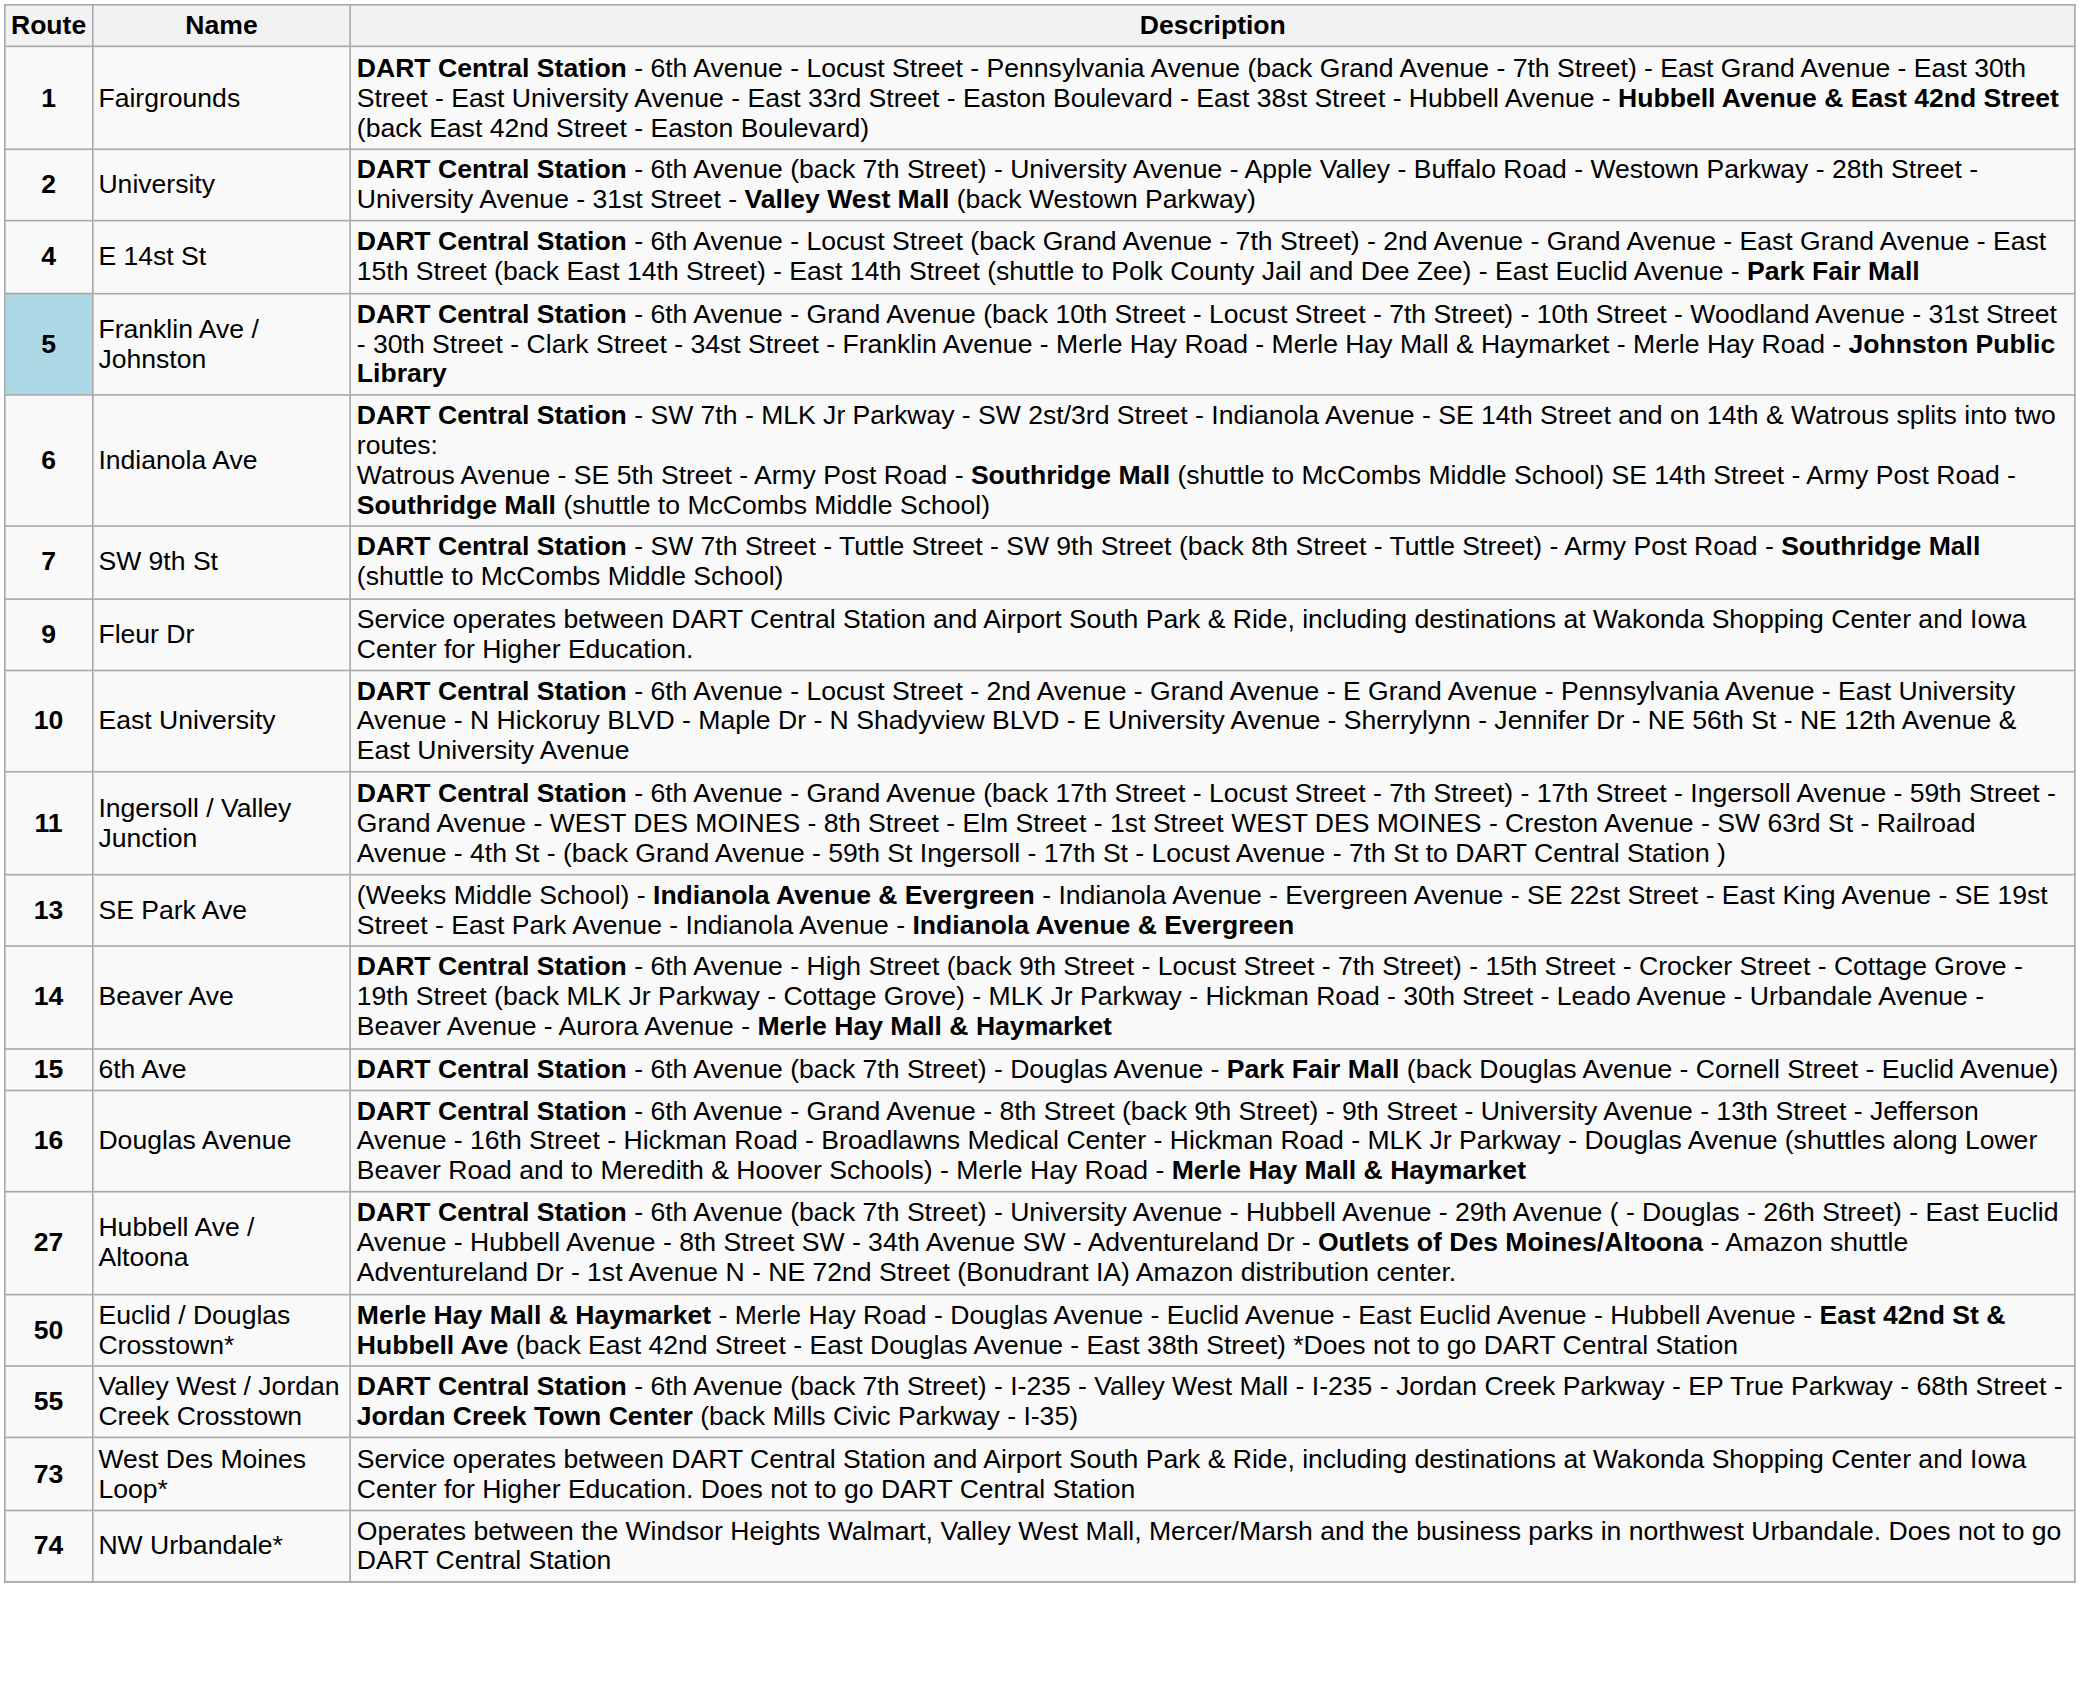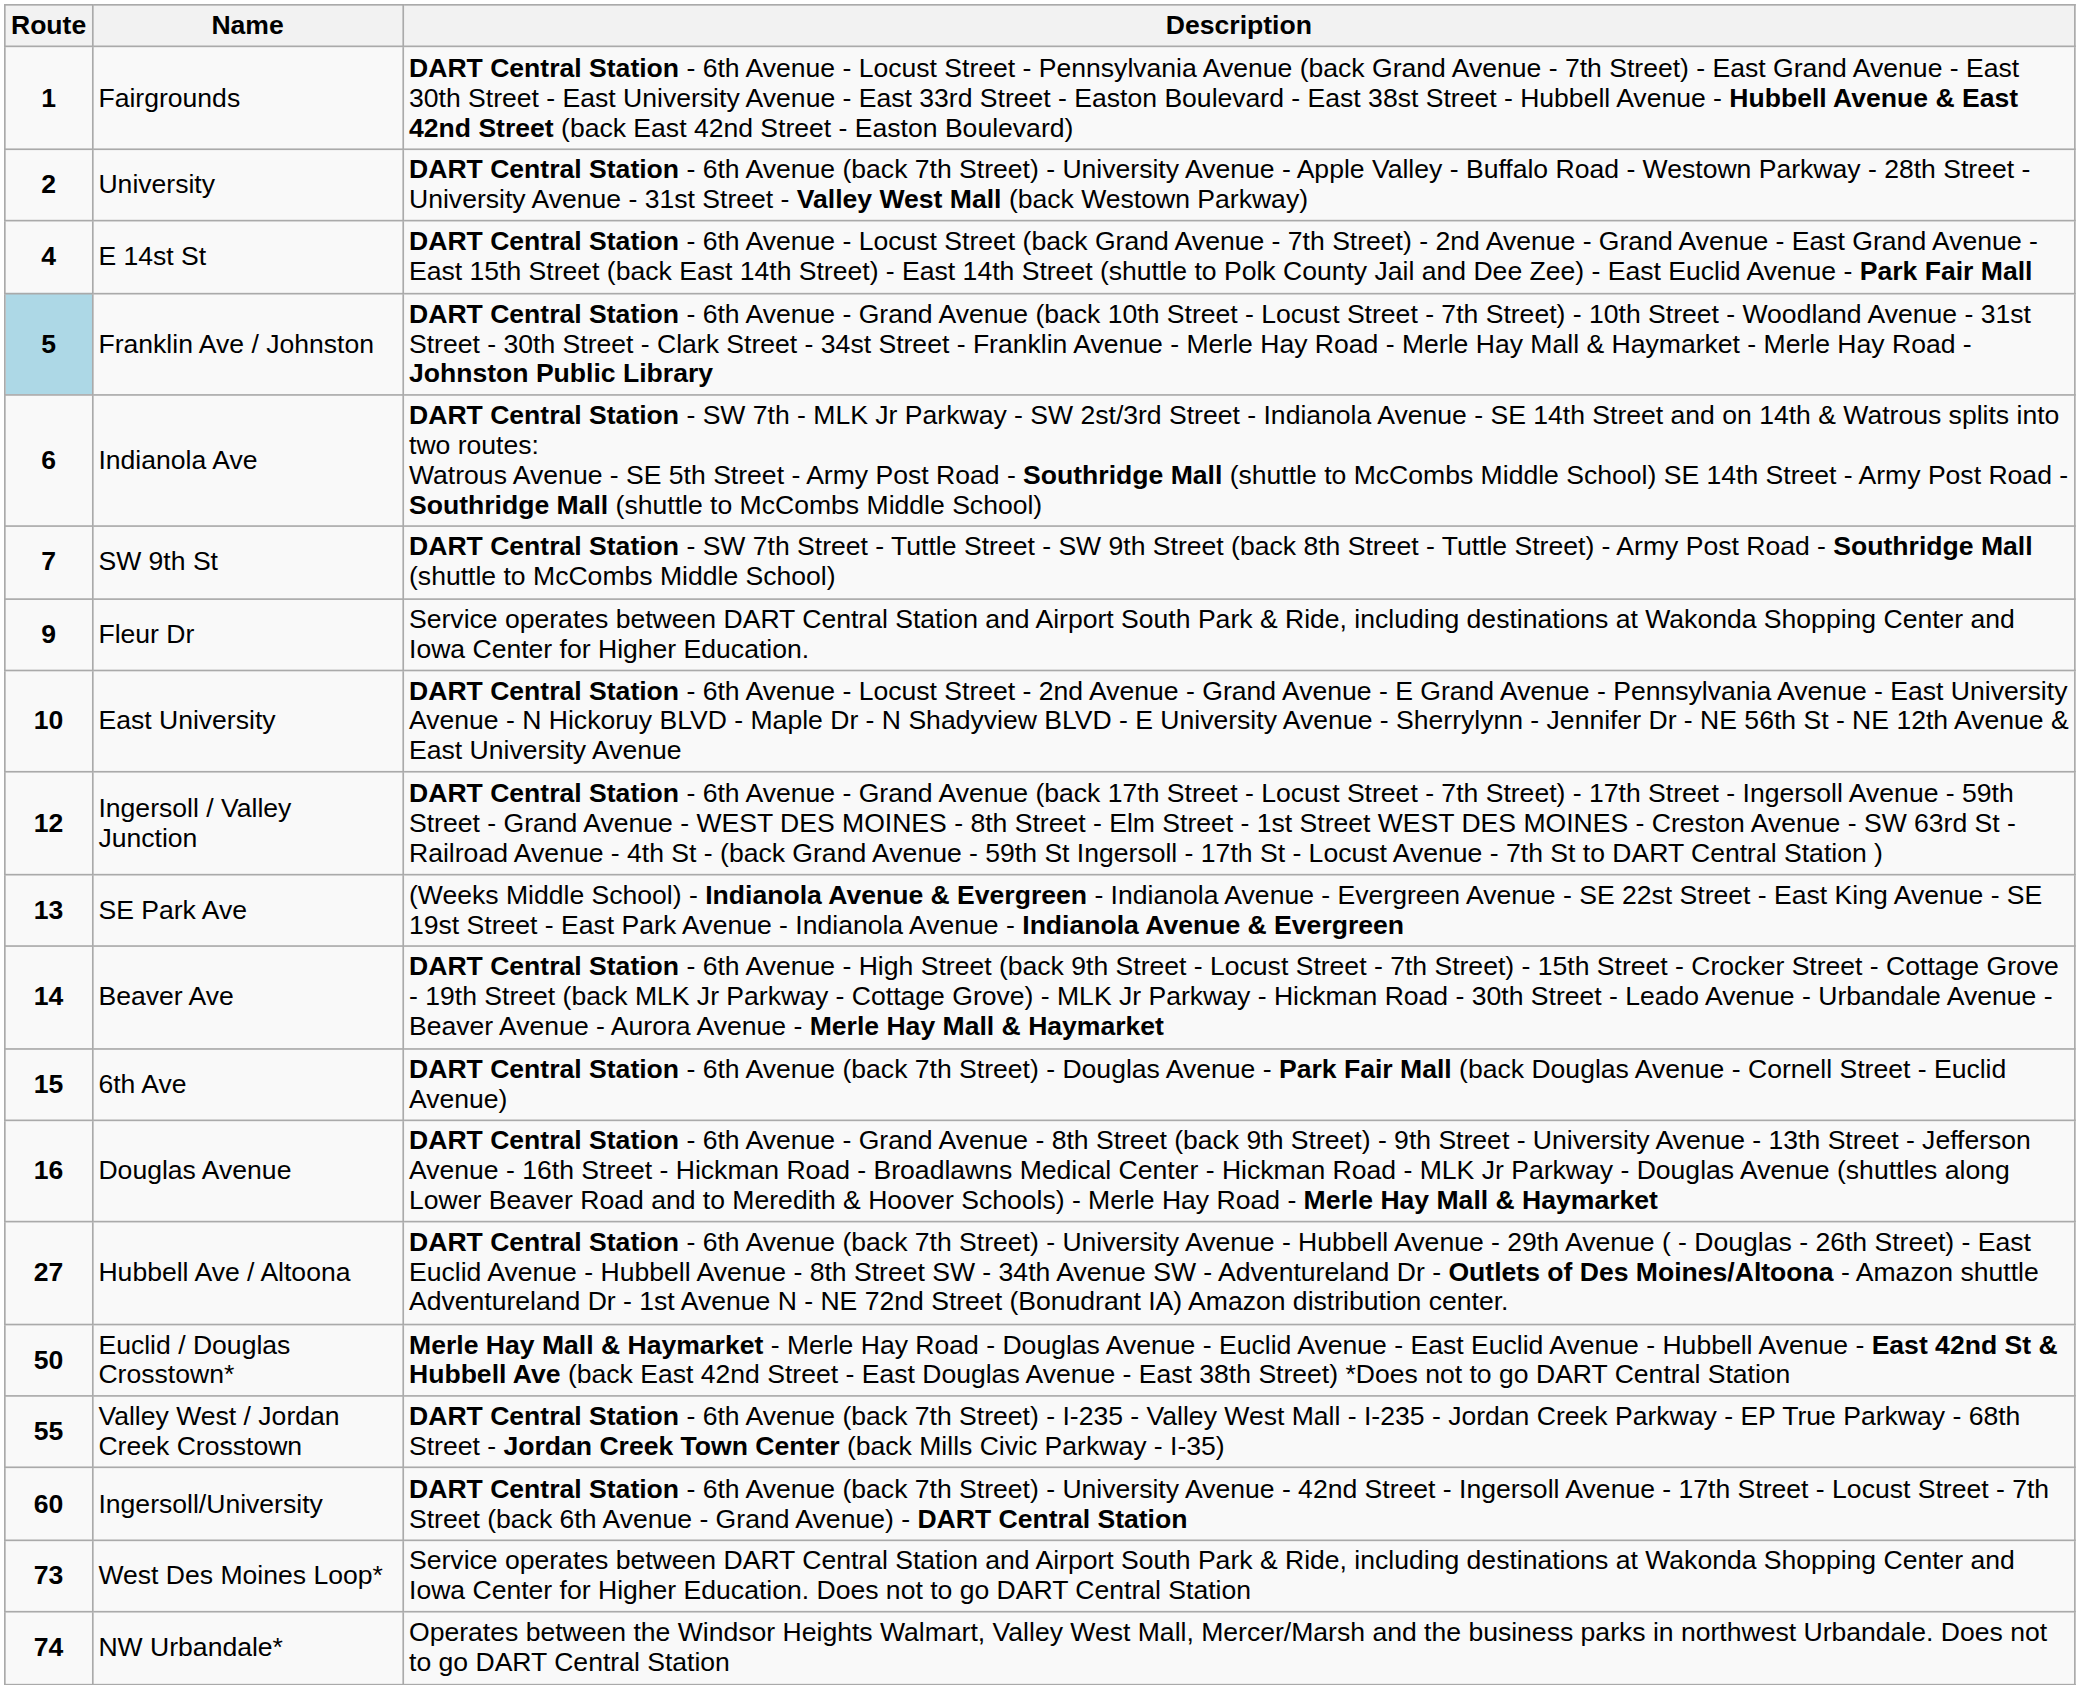(49, 822) 11 -> (49, 822) 12
+ row: (211, 1503)
